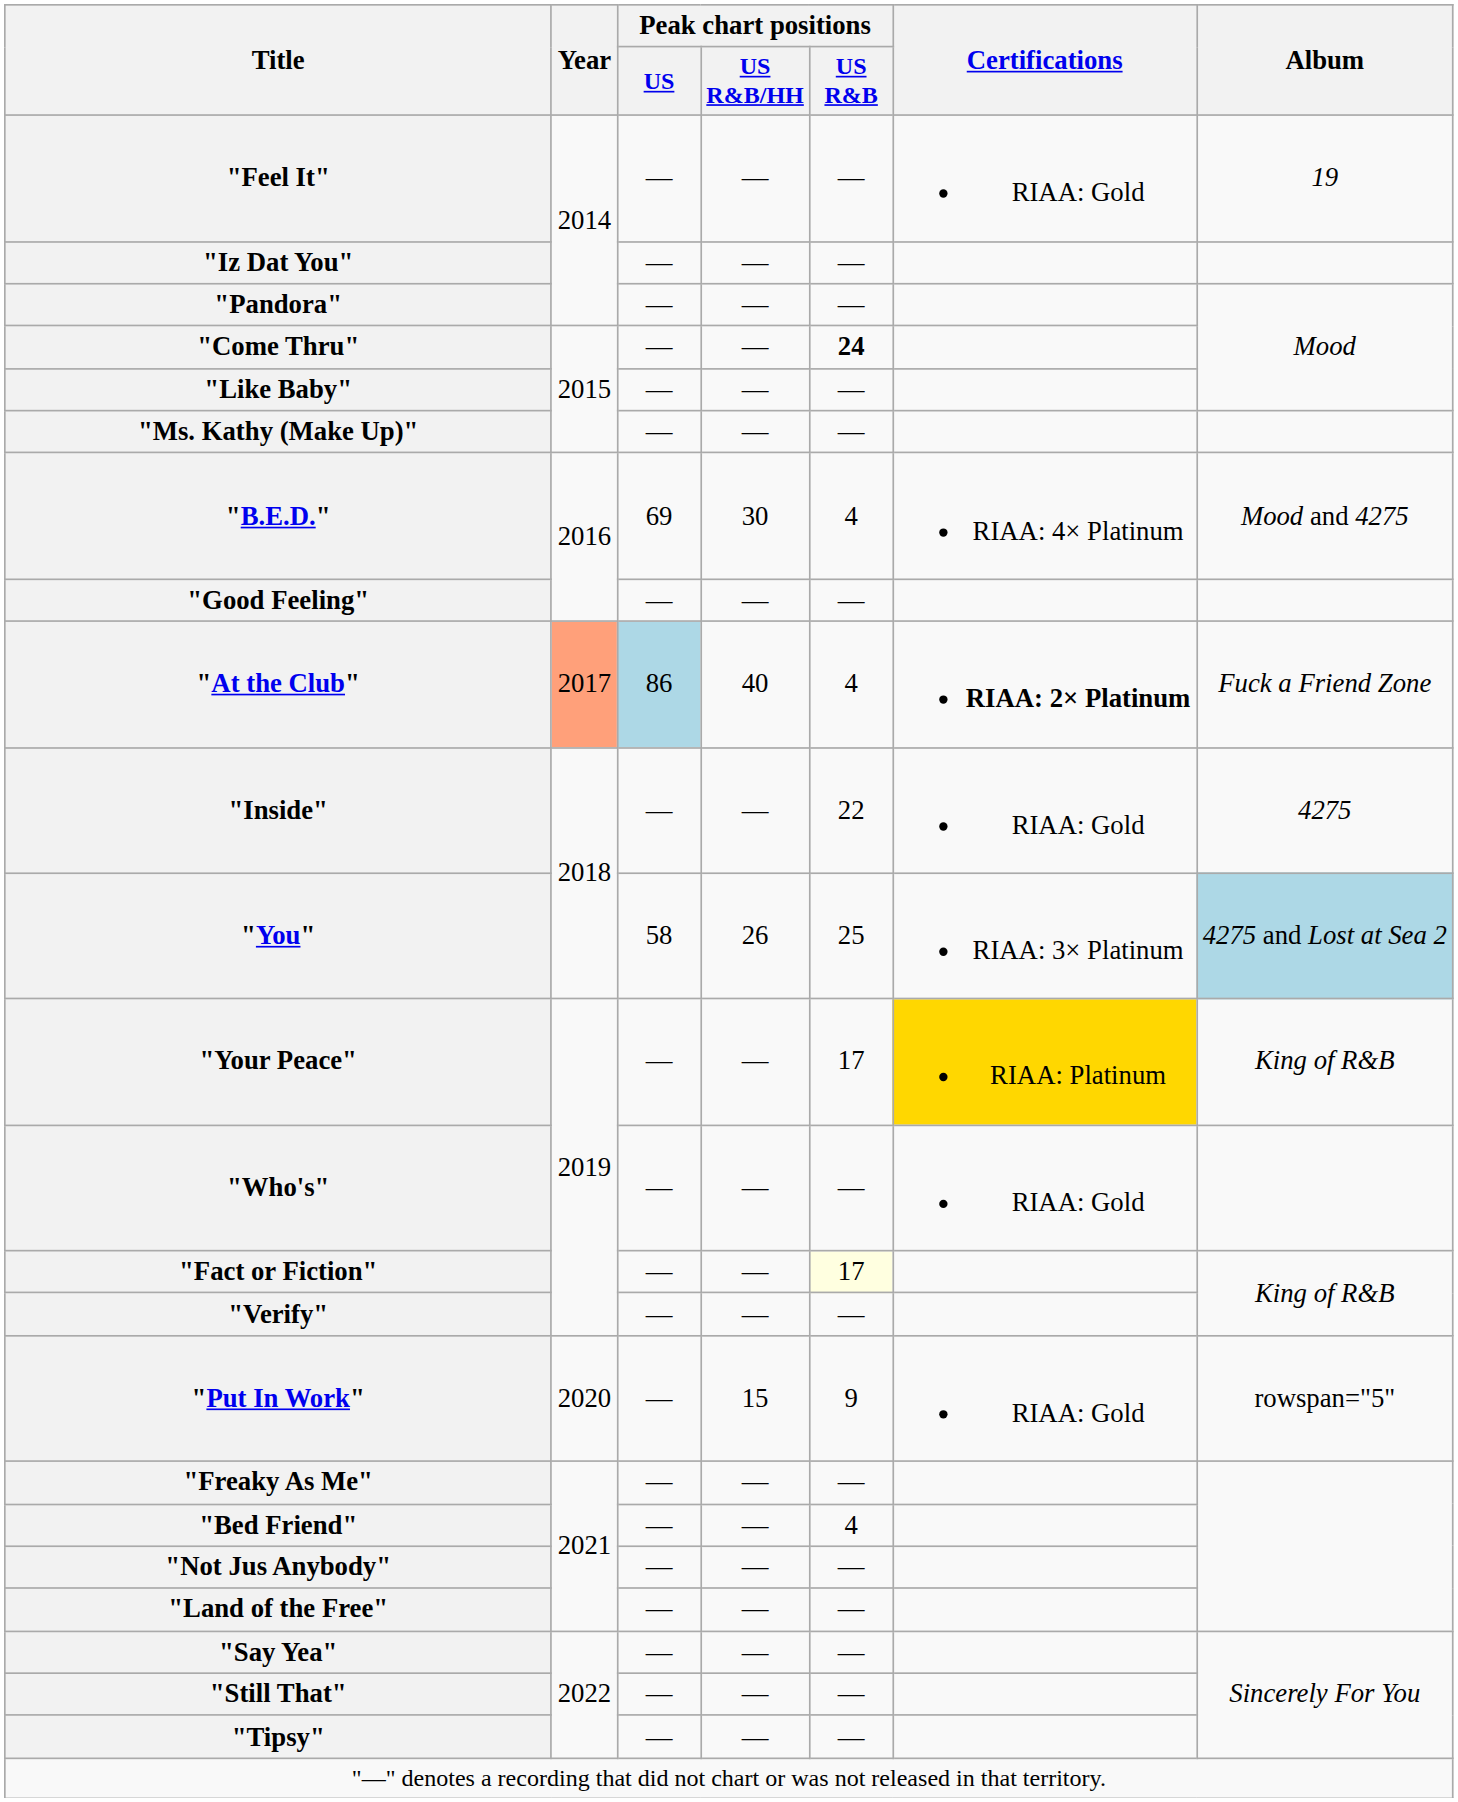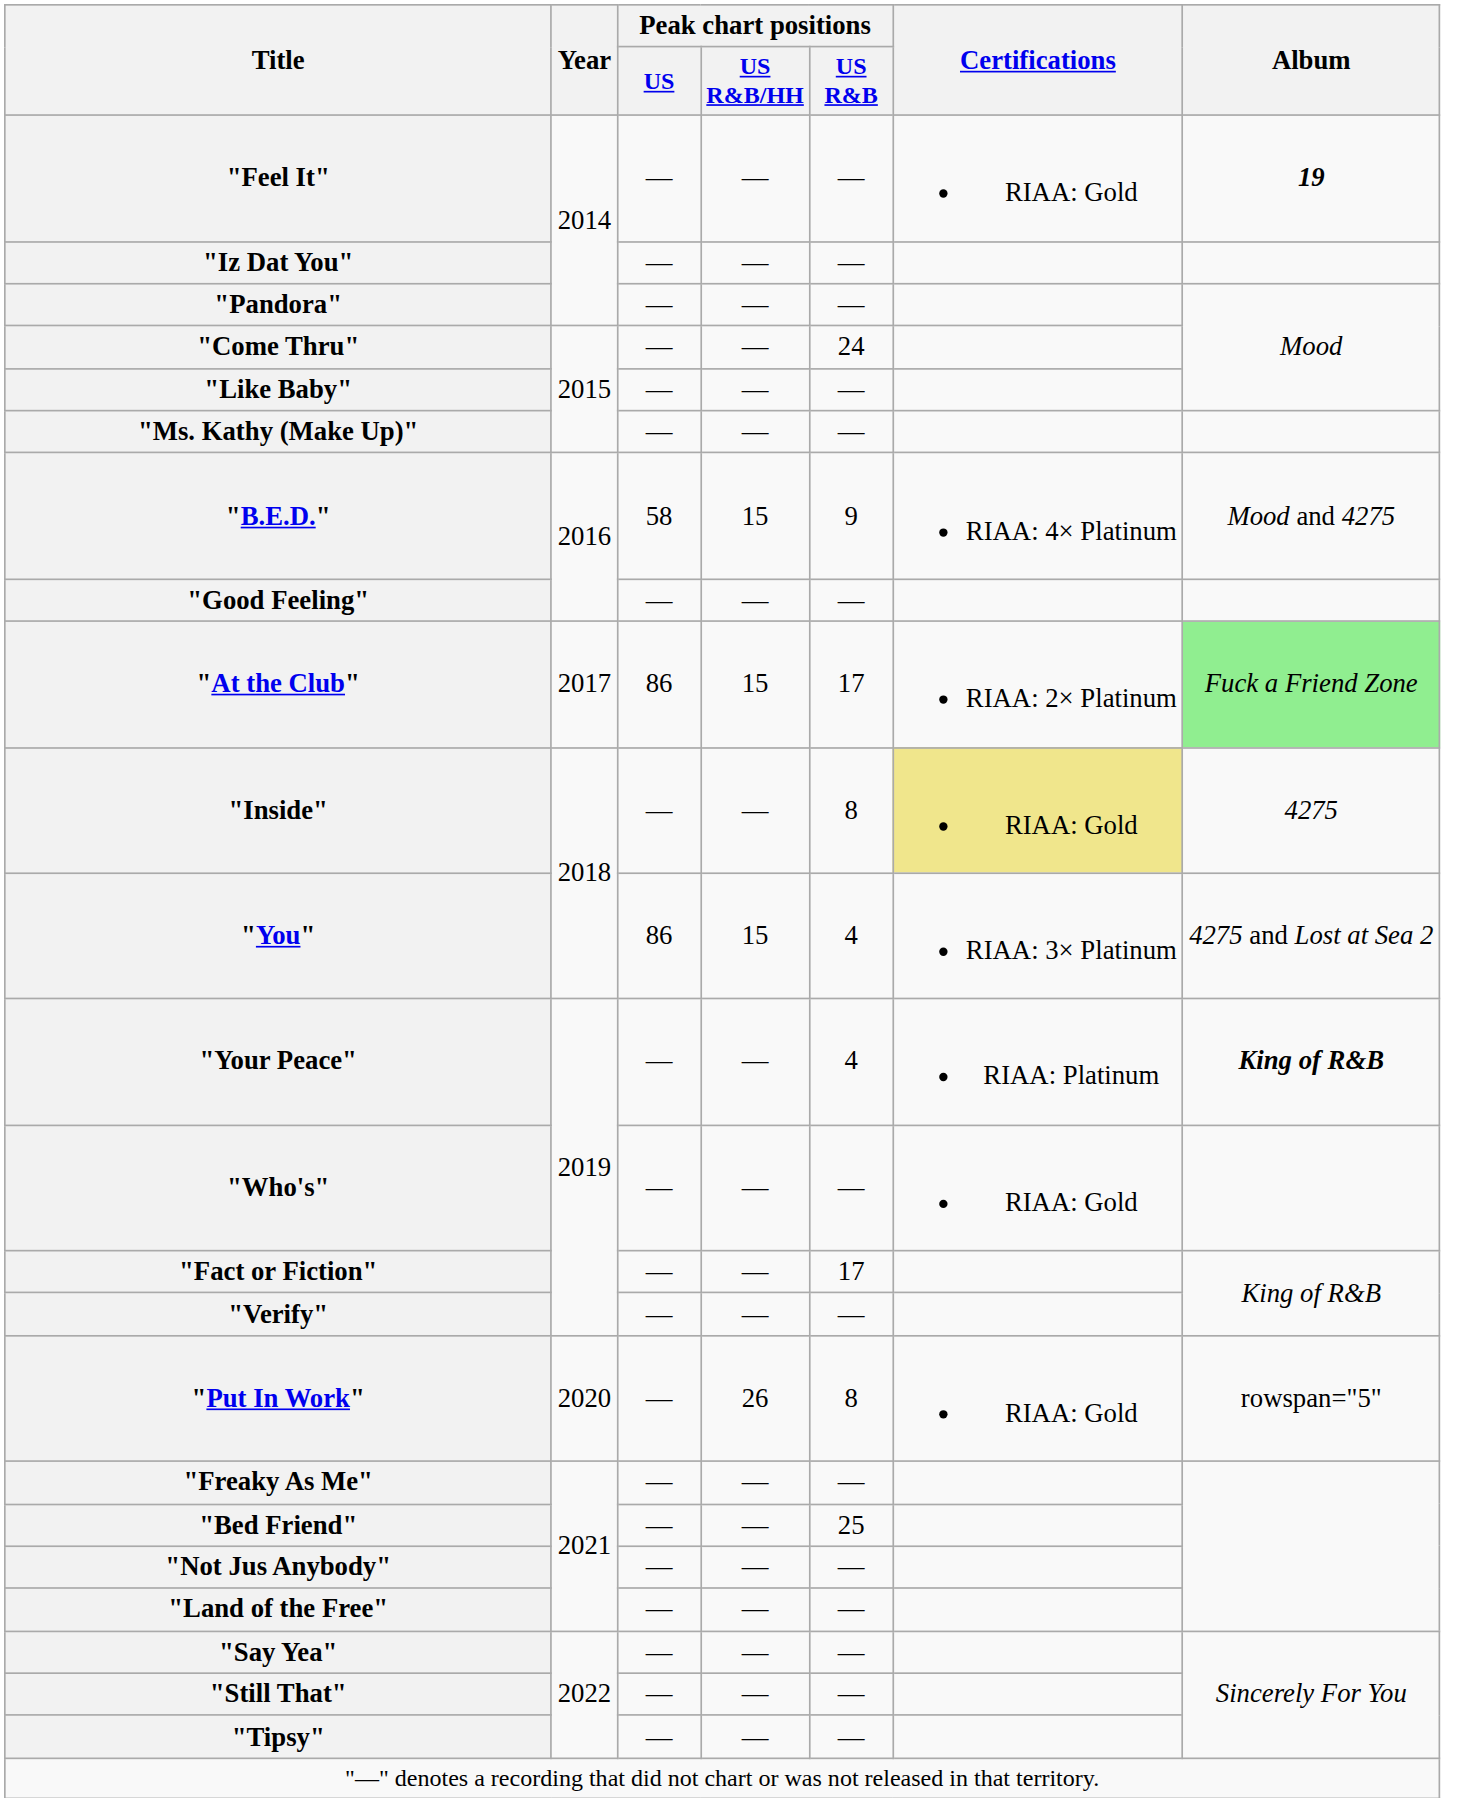(1325, 177) normal -> (1311, 177) bold
(851, 346) bold -> (851, 346) normal
(659, 515) 69 -> (659, 515) 58
(755, 515) 30 -> (755, 515) 15
(851, 515) 4 -> (851, 515) 9
(584, 683) lightsalmon background -> (584, 683) no background
(659, 683) lightblue background -> (659, 683) no background
(755, 683) 40 -> (755, 683) 15
(851, 683) 4 -> (851, 683) 17
(1045, 699) bold -> (1038, 699) normal
(1325, 683) no background -> (1311, 683) lightgreen background
(851, 809) 22 -> (851, 809) 8
(1045, 825) no background -> (1038, 825) khaki background
(659, 935) 58 -> (659, 935) 86
(755, 935) 26 -> (755, 935) 15
(851, 935) 25 -> (851, 935) 4
(1325, 935) lightblue background -> (1311, 935) no background
(851, 1061) 17 -> (851, 1061) 4
(1045, 1077) gold background -> (1038, 1077) no background
(1325, 1061) normal -> (1311, 1061) bold
(851, 1271) lightyellow background -> (851, 1271) no background
(755, 1398) 15 -> (755, 1398) 26
(851, 1398) 9 -> (851, 1398) 8
(851, 1524) 4 -> (851, 1524) 25
